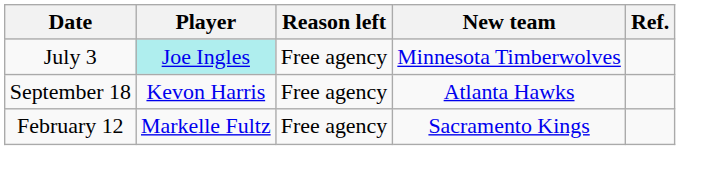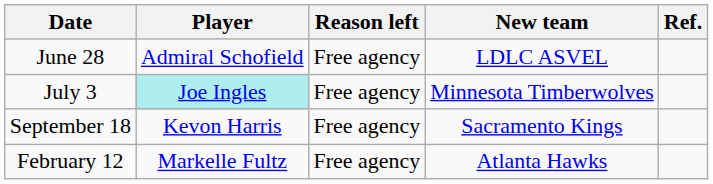+ row: (70, 56)
(509, 91) Atlanta Hawks -> (542, 126) Sacramento Kings
(509, 126) Sacramento Kings -> (542, 160) Atlanta Hawks
